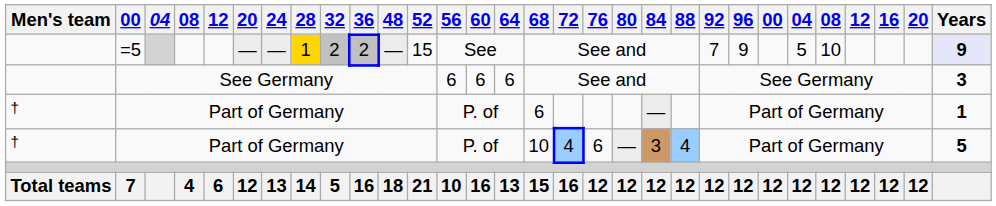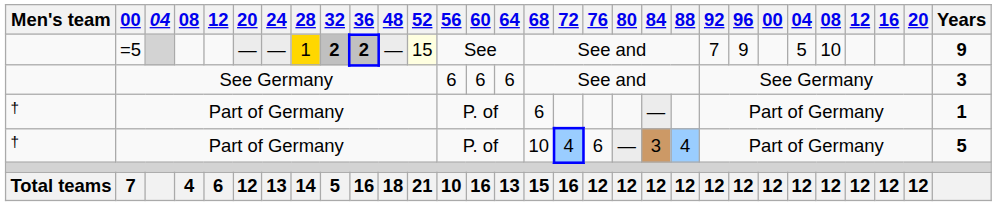(334, 50) normal -> (334, 50) bold
(364, 50) normal -> (364, 50) bold
(422, 50) no background -> (422, 50) lightyellow background
(962, 50) lavender background -> (962, 50) no background
